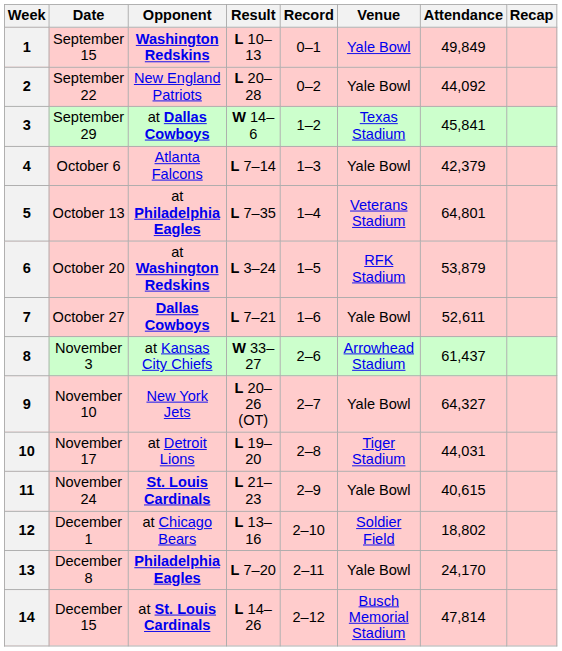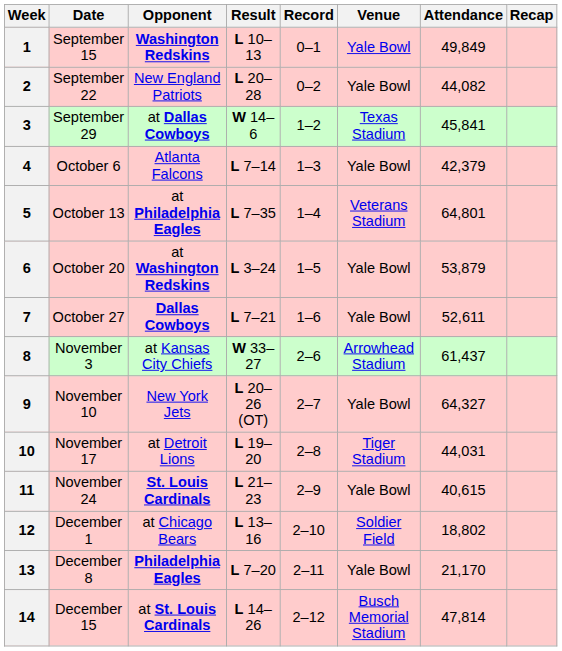(463, 86) 44,092 -> (463, 86) 44,082
(379, 269) RFK Stadium -> (379, 269) Yale Bowl
(463, 570) 24,170 -> (463, 570) 21,170
